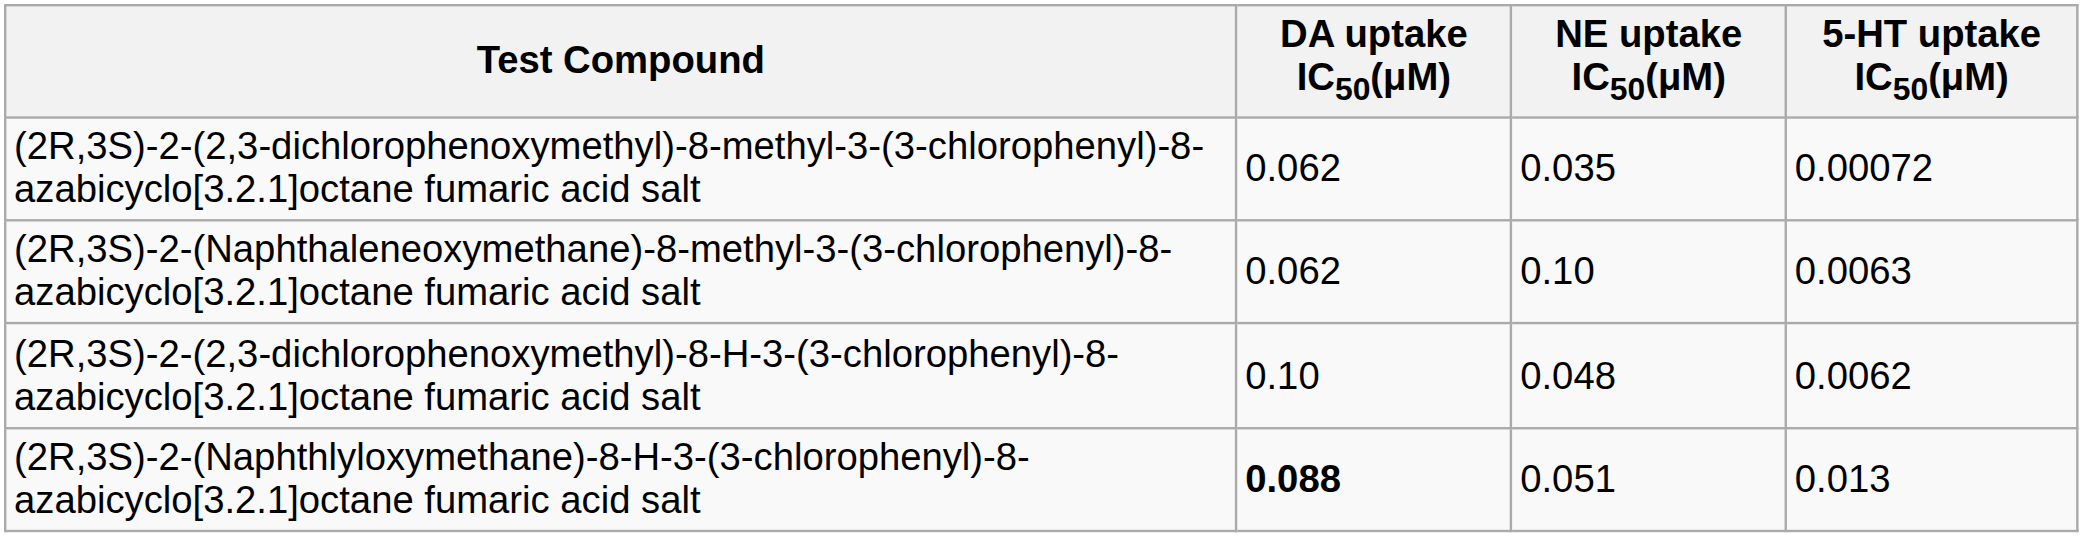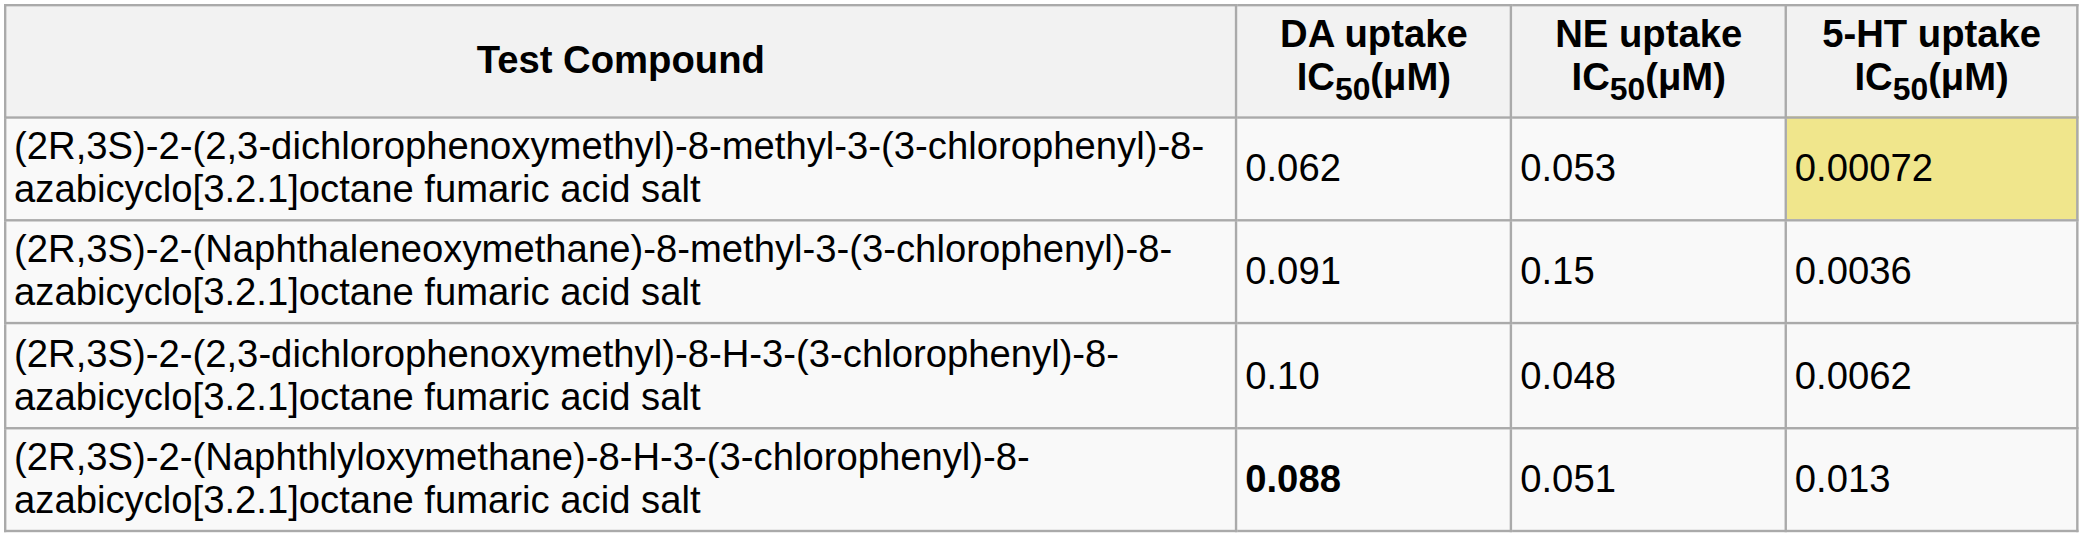(1568, 167) 0.035 -> (1568, 167) 0.053
(1864, 167) no background -> (1864, 167) khaki background
(1293, 271) 0.062 -> (1293, 271) 0.091
(1557, 271) 0.10 -> (1557, 271) 0.15
(1853, 271) 0.0063 -> (1853, 271) 0.0036
